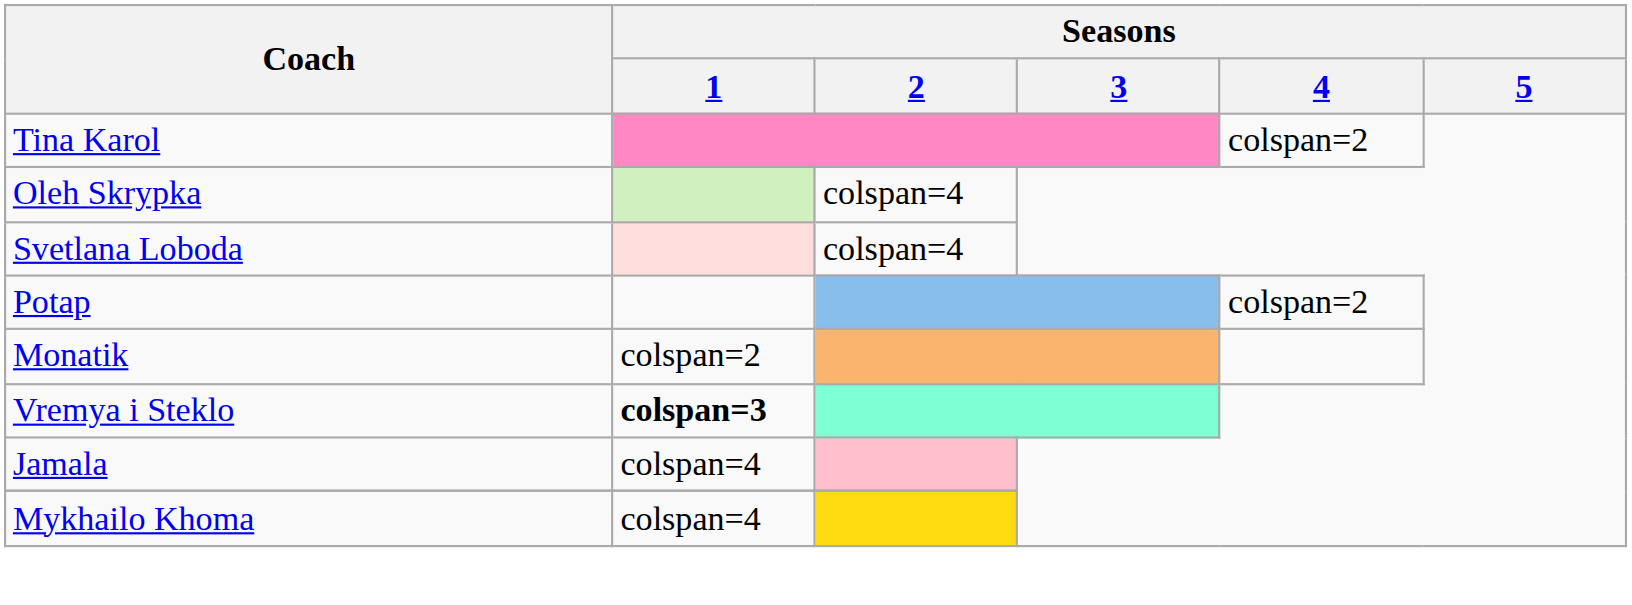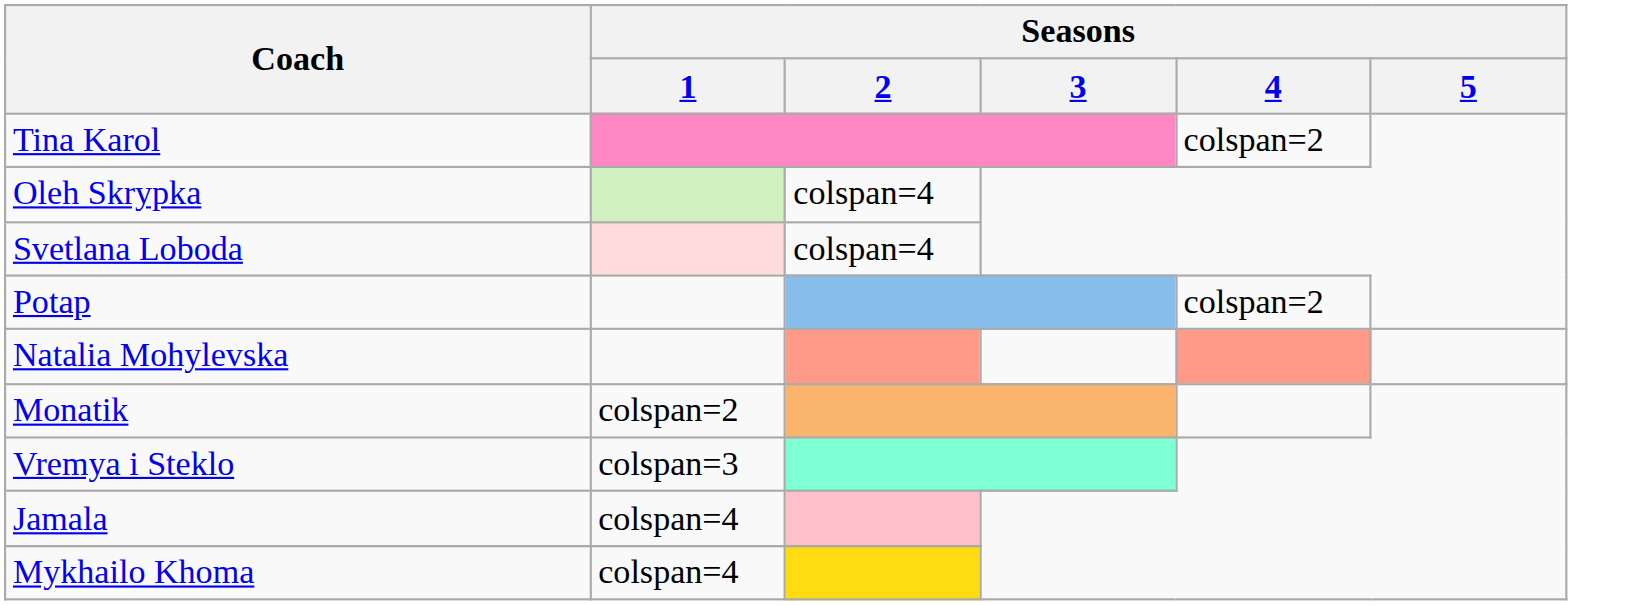+ row: (151, 355)
(694, 409) bold -> (668, 463) normal
